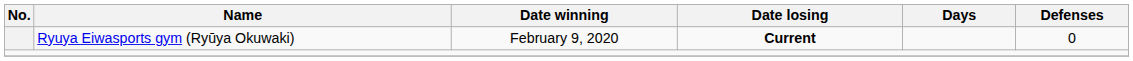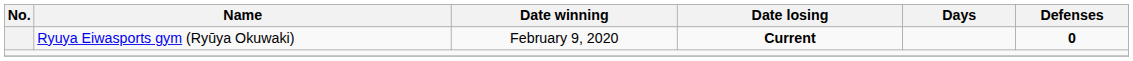(1072, 38) normal -> (1072, 38) bold
